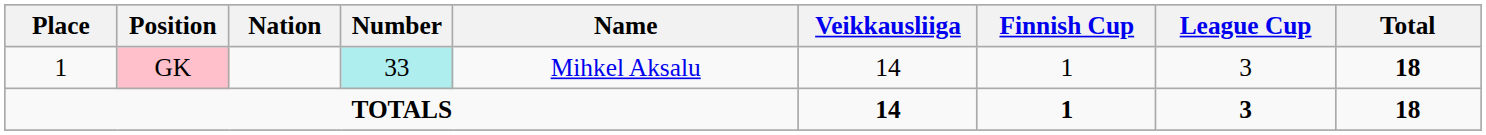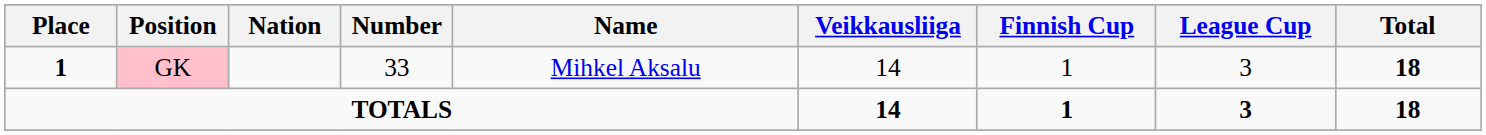(61, 67) normal -> (61, 67) bold
(397, 67) paleturquoise background -> (397, 67) no background
